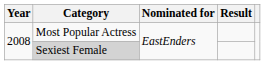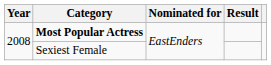(86, 32) normal -> (89, 32) bold
(71, 50) lightgrey background -> (71, 50) no background
